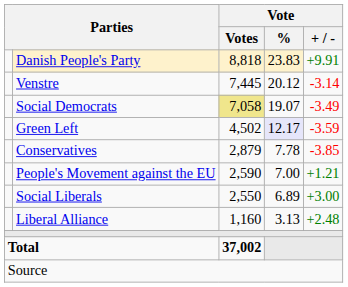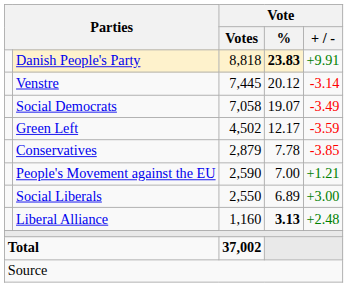(284, 60) normal -> (284, 60) bold
(245, 106) khaki background -> (245, 106) no background
(284, 128) lavender background -> (284, 128) no background
(287, 219) normal -> (287, 219) bold
